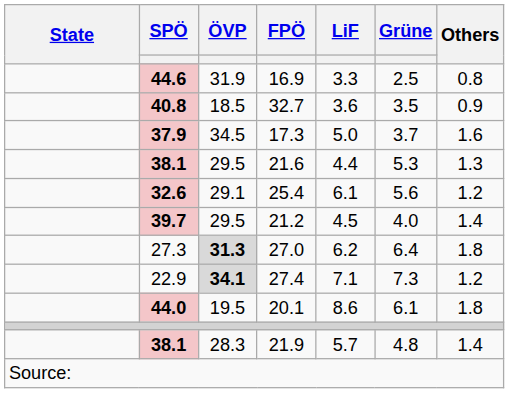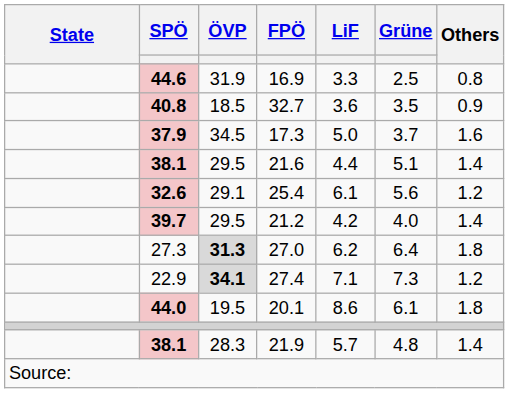(406, 164) 5.3 -> (406, 164) 5.1
(470, 164) 1.3 -> (470, 164) 1.4
(345, 222) 4.5 -> (345, 222) 4.2
